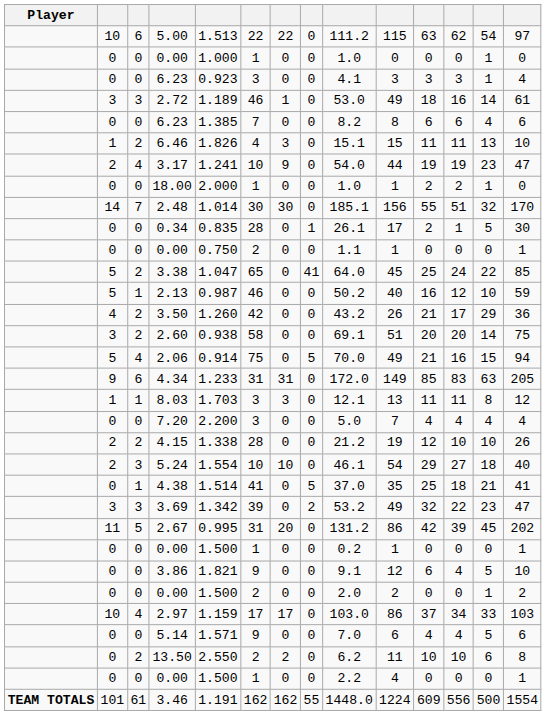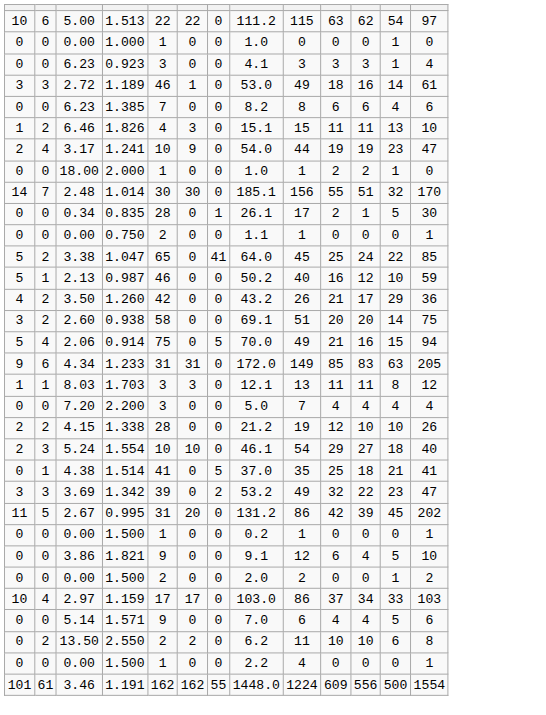- column: (51, 15)
